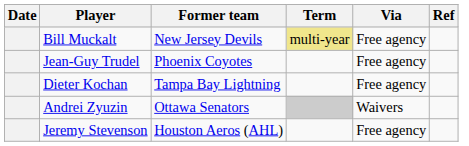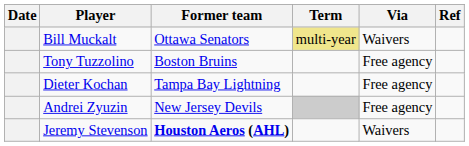(208, 38) New Jersey Devils -> (202, 38) Ottawa Senators
(391, 38) Free agency -> (386, 38) Waivers
+ row: (88, 61)
- row: (91, 61)
(202, 107) Ottawa Senators -> (208, 107) New Jersey Devils
(380, 107) Waivers -> (397, 107) Free agency
(219, 130) normal -> (222, 130) bold
(391, 130) Free agency -> (386, 130) Waivers
